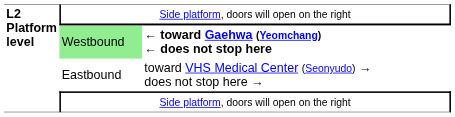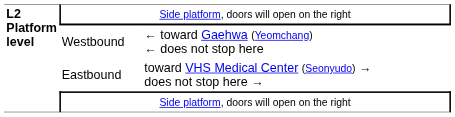(93, 42) lightgreen background -> (93, 42) no background
(233, 42) bold -> (228, 42) normal
